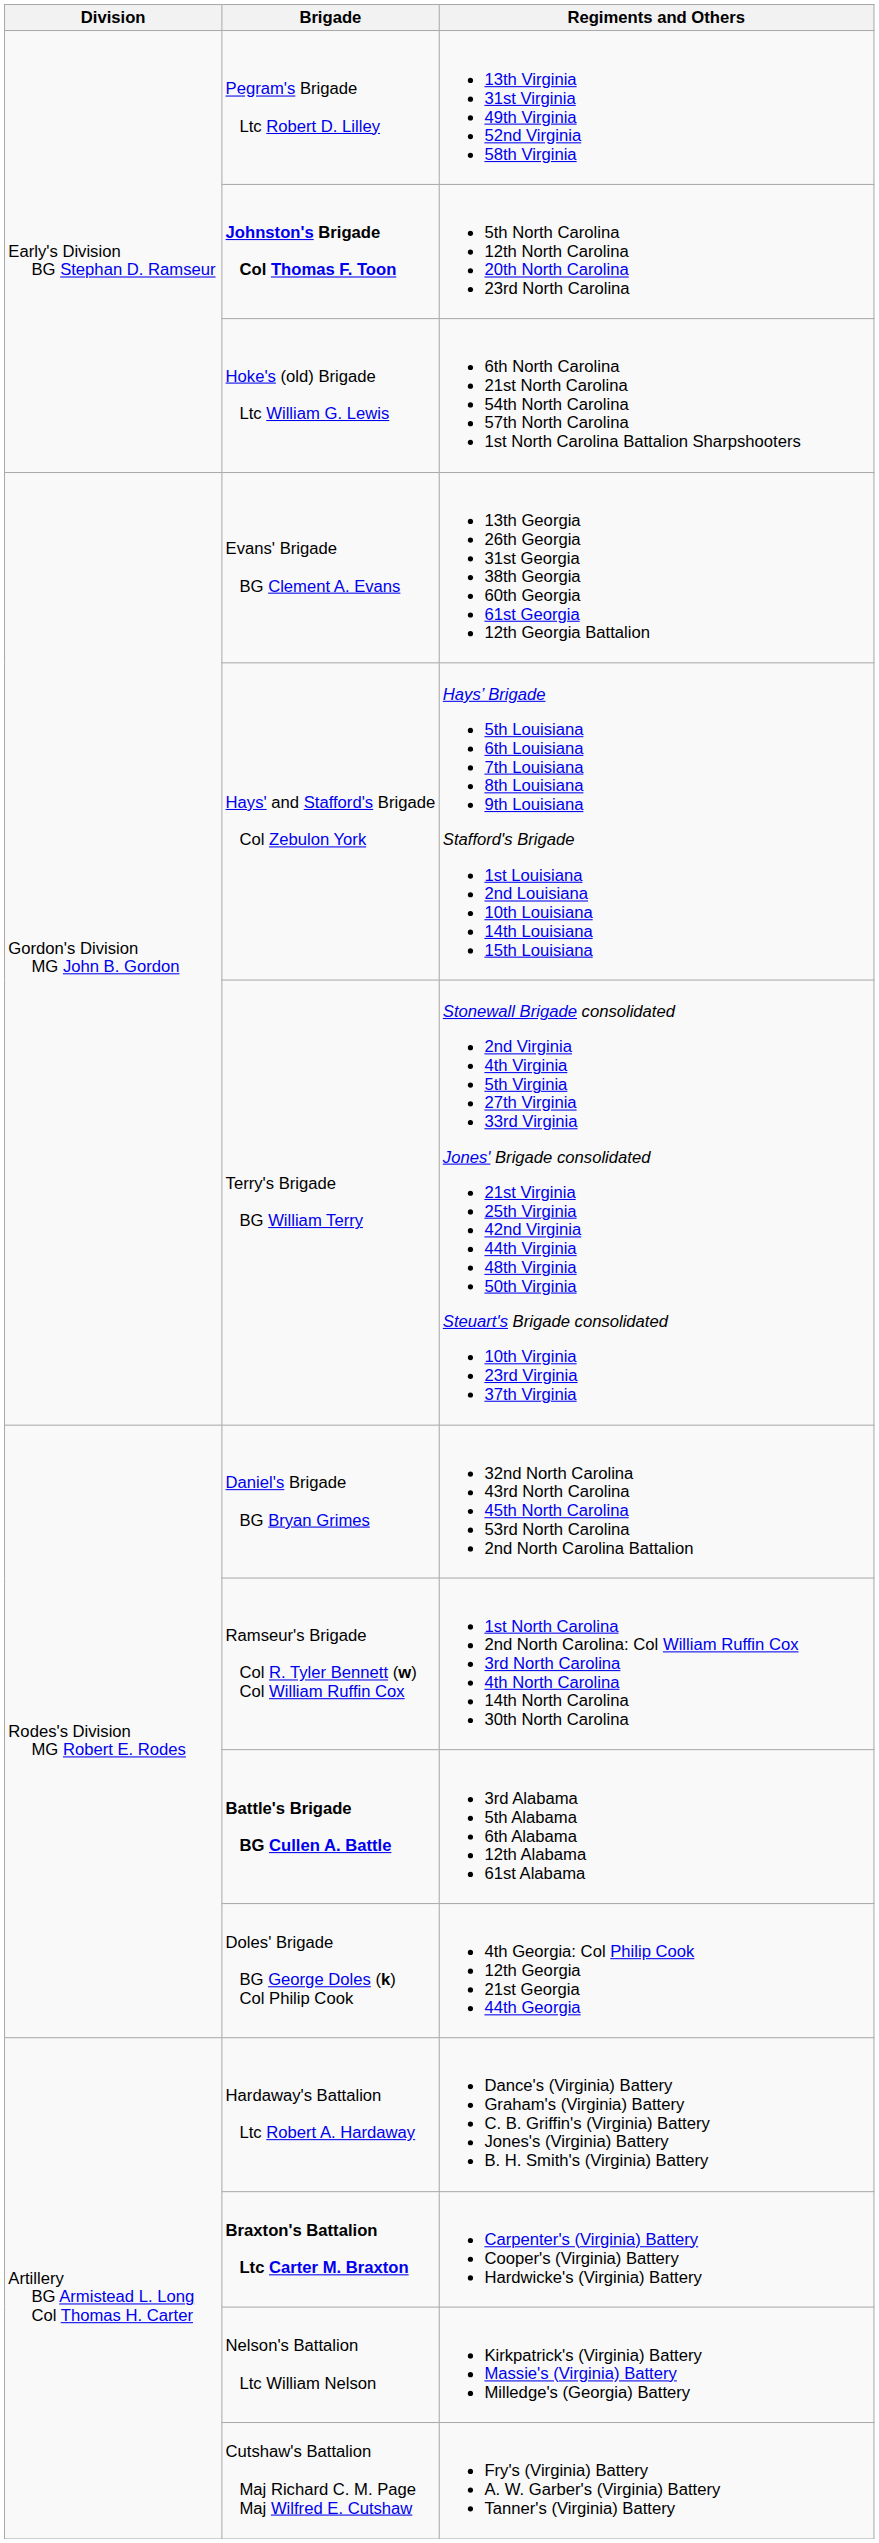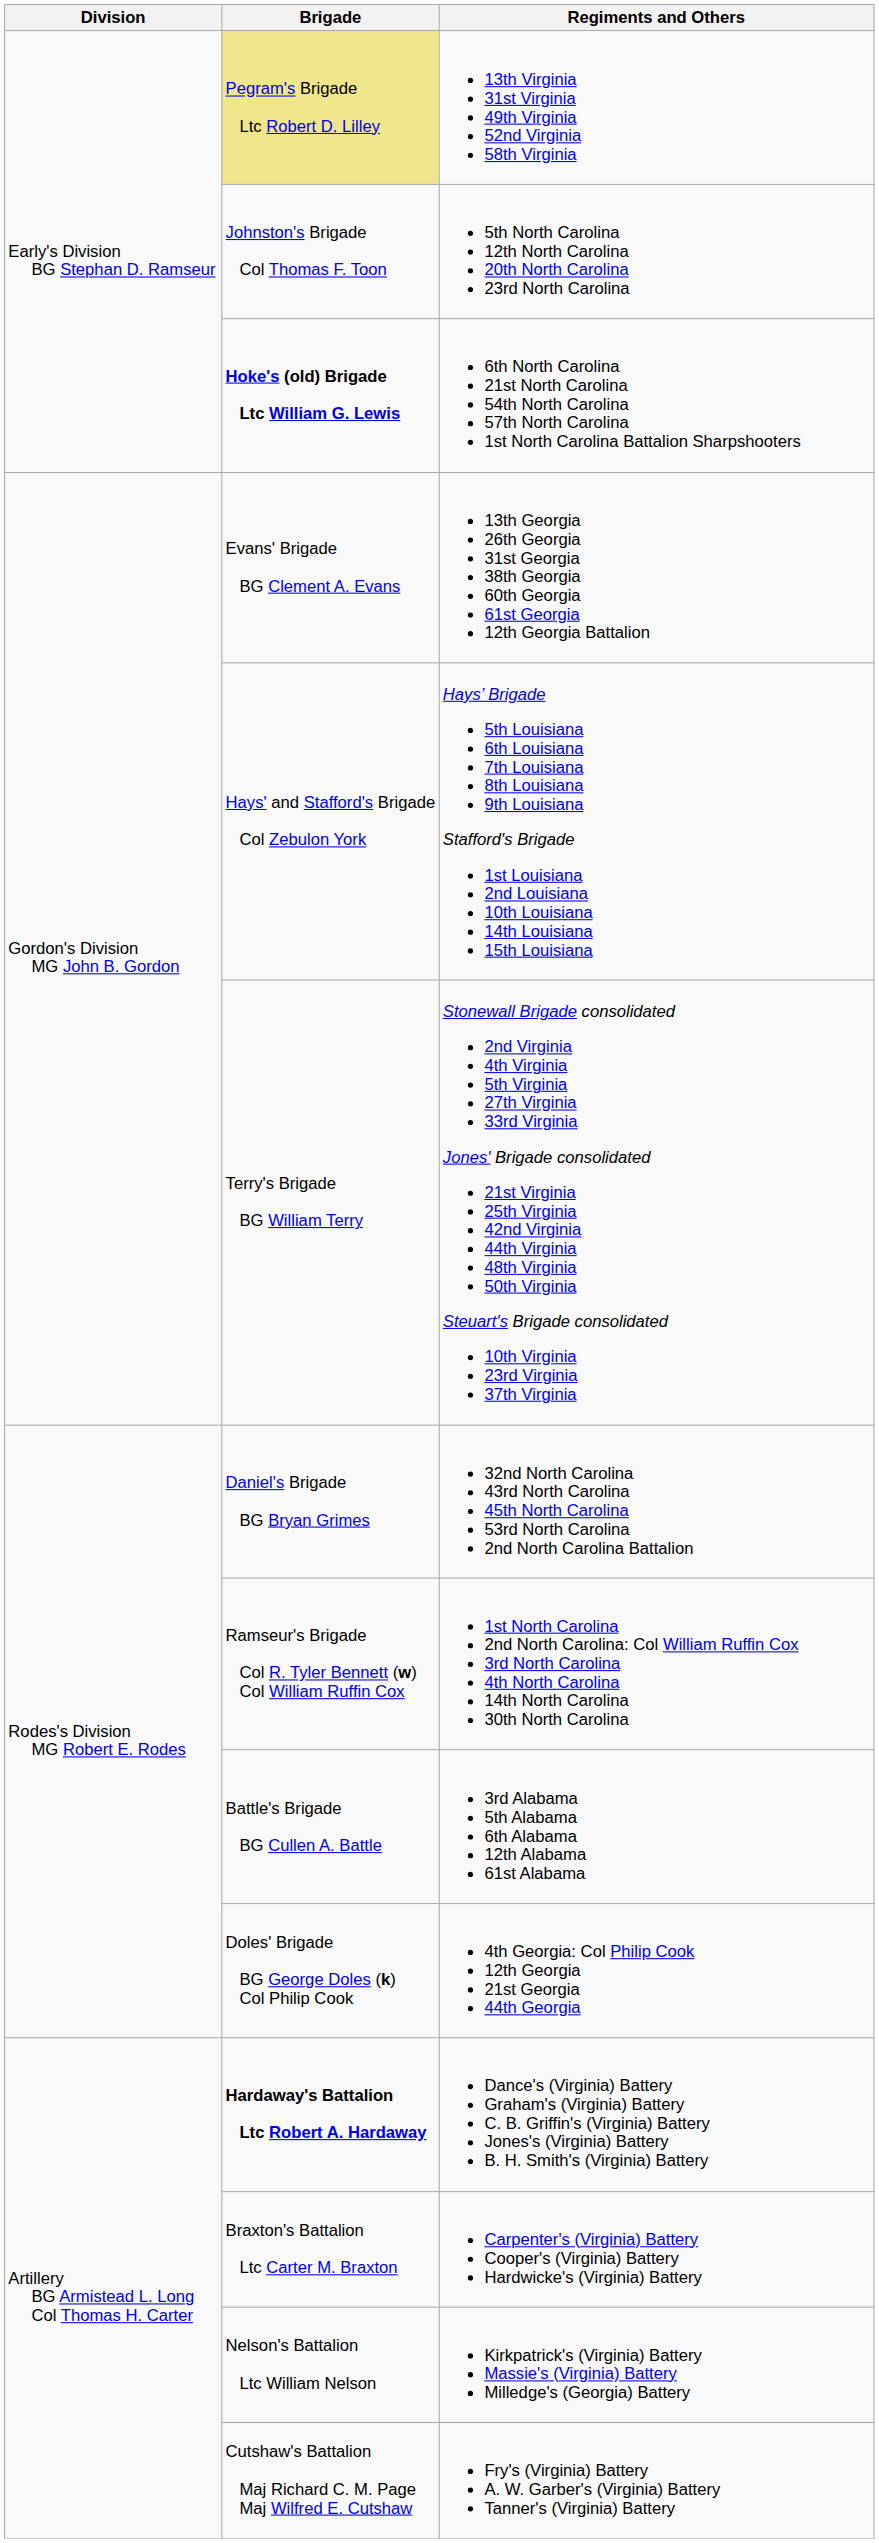(303, 107) no background -> (303, 107) khaki background
(311, 251) bold -> (306, 251) normal
(307, 395) normal -> (313, 395) bold
(308, 1826) bold -> (304, 1826) normal
(320, 2114) normal -> (326, 2114) bold
(317, 2249) bold -> (312, 2249) normal
